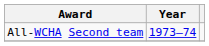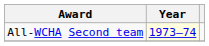(173, 32) no background -> (173, 32) lightyellow background
